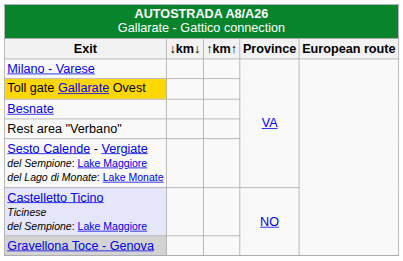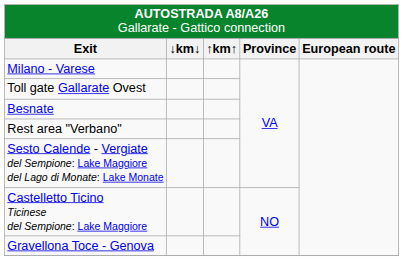(77, 88) gold background -> (77, 88) no background
(77, 211) lavender background -> (77, 211) no background
(81, 245) lightgrey background -> (81, 245) no background
